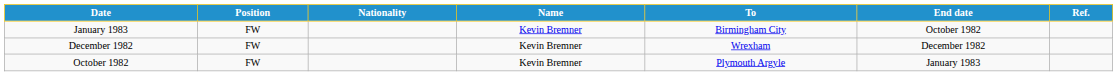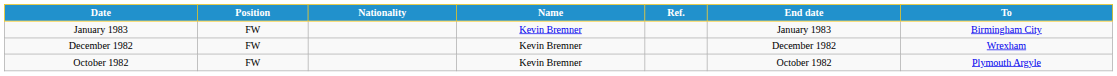columns swapped: (751, 13) <-> (1081, 13)
(953, 29) October 1982 -> (804, 29) January 1983
(953, 63) January 1983 -> (804, 63) October 1982
